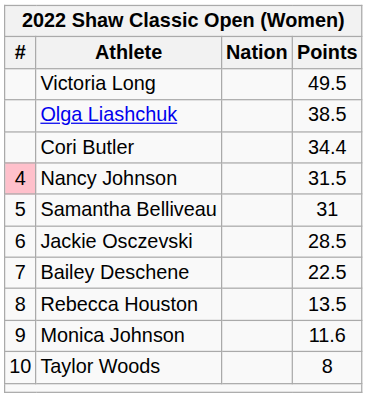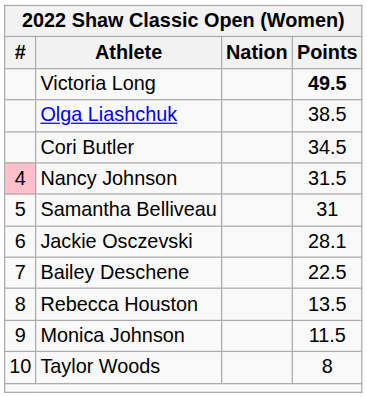(327, 84) normal -> (327, 84) bold
(327, 146) 34.4 -> (327, 146) 34.5
(327, 241) 28.5 -> (327, 241) 28.1
(327, 335) 11.6 -> (327, 335) 11.5
